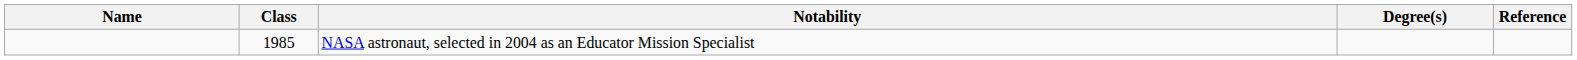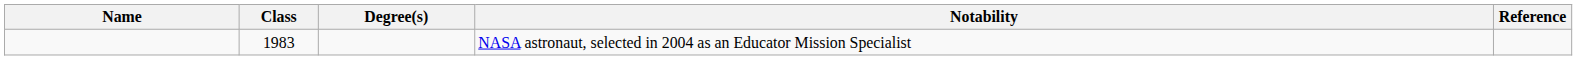columns swapped: (1415, 17) <-> (827, 17)
(279, 42) 1985 -> (279, 42) 1983
